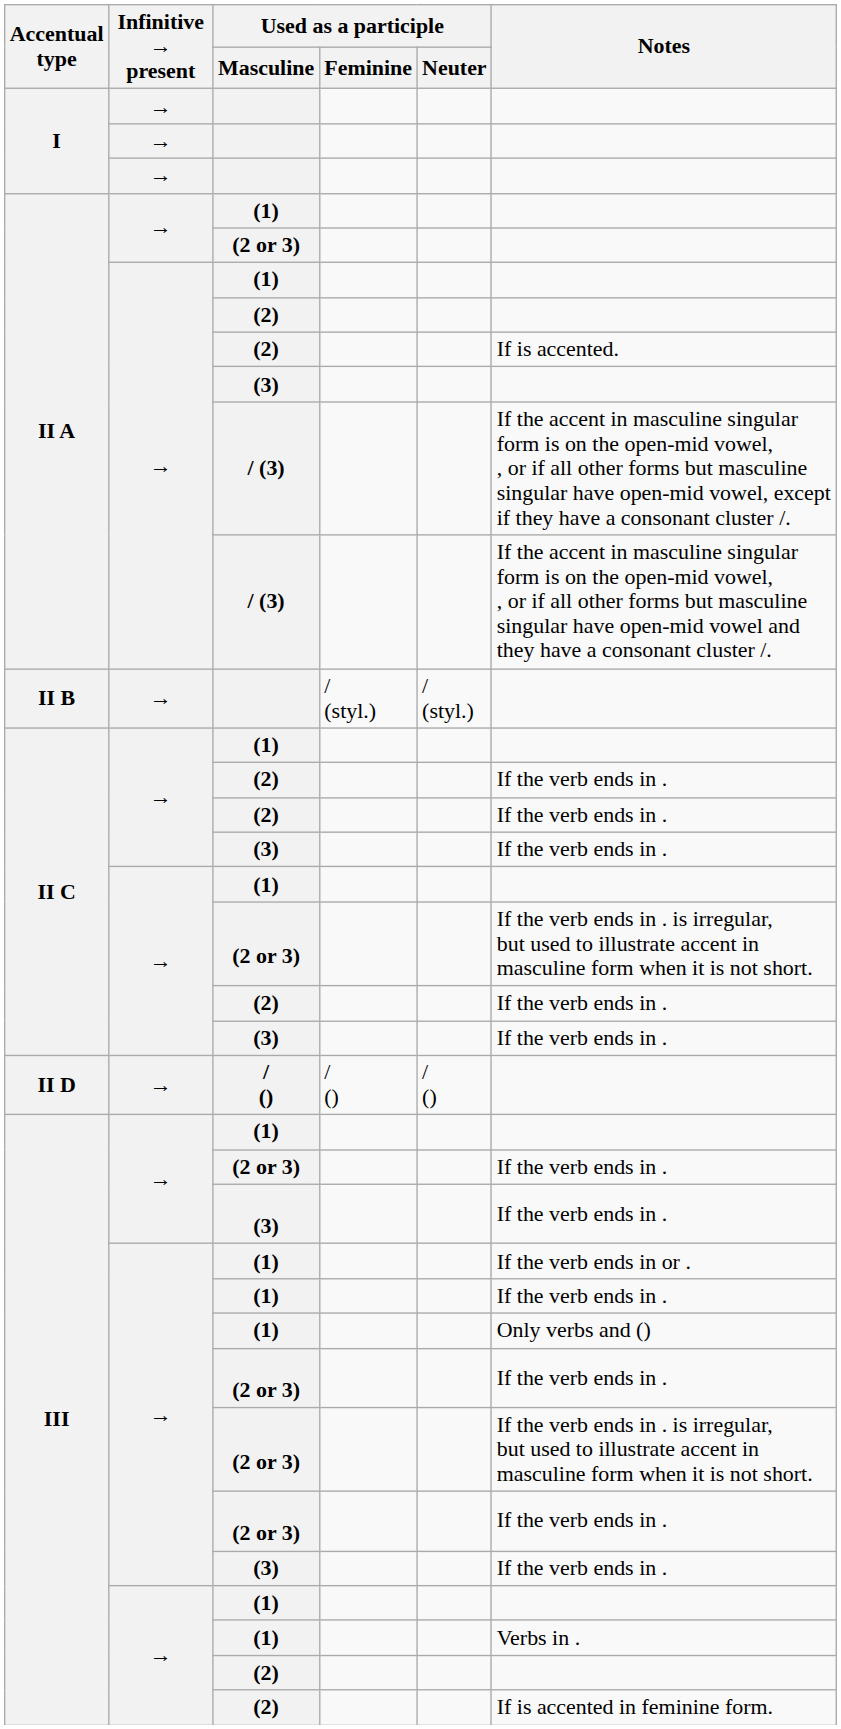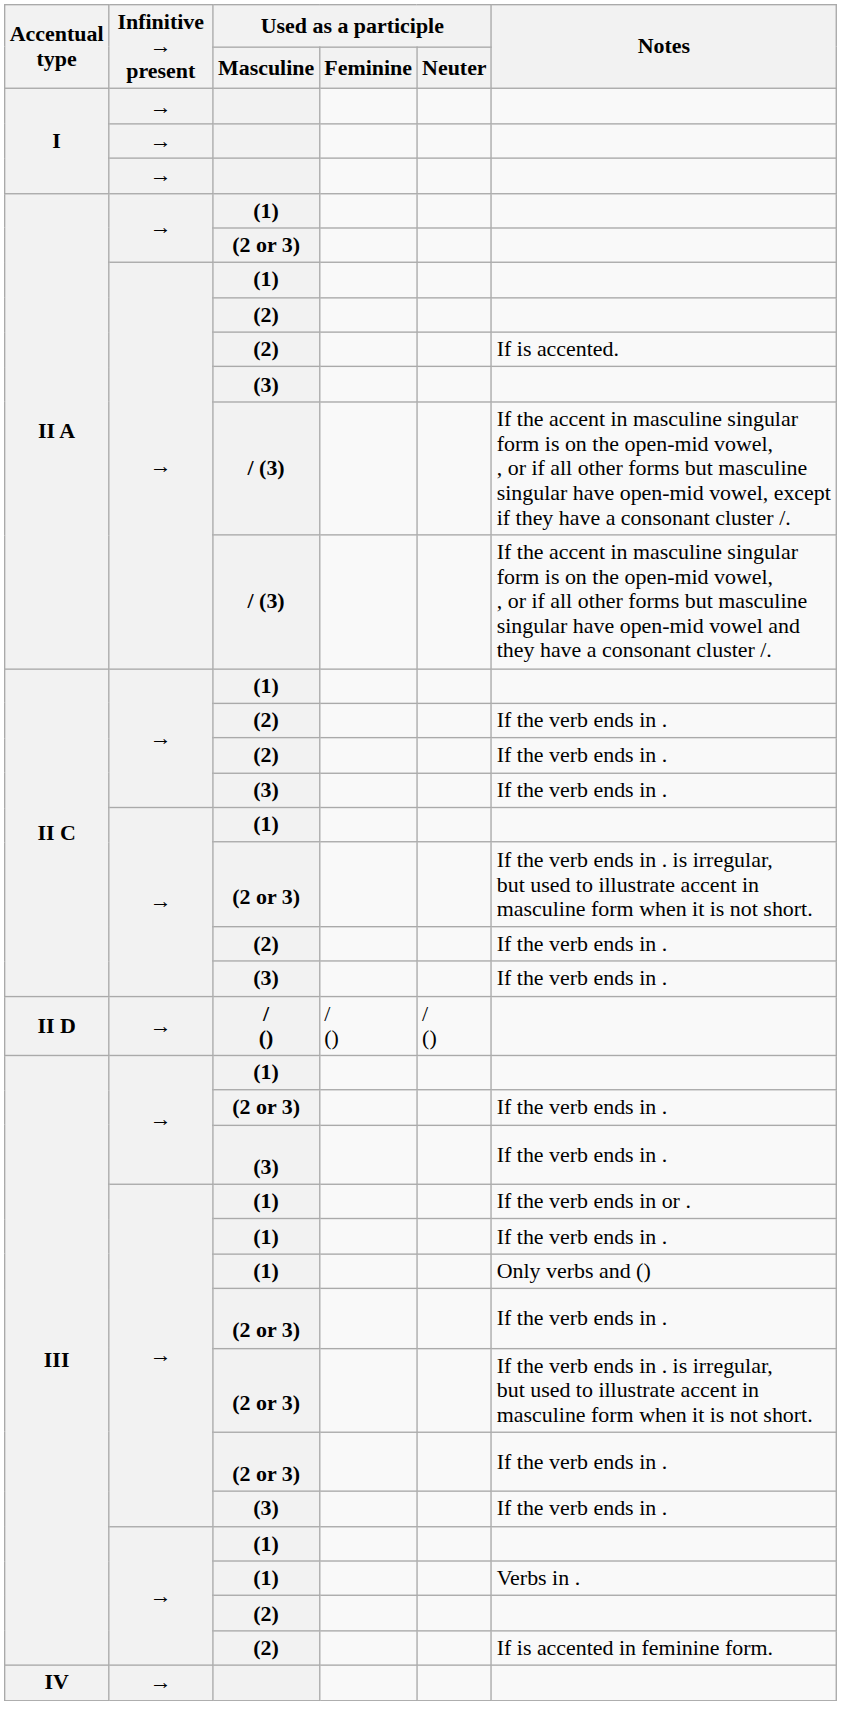- row: (57, 697)
+ row: (57, 1682)
